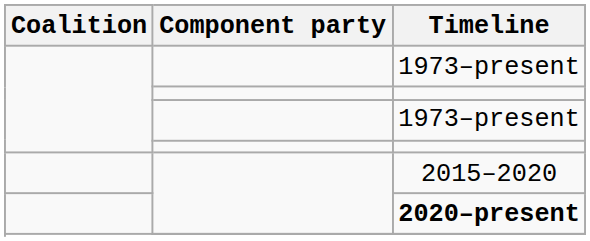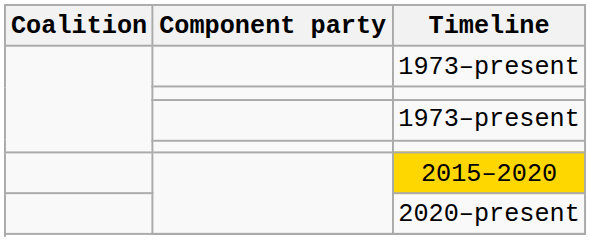(489, 173) no background -> (489, 173) gold background
(489, 214) bold -> (489, 214) normal
